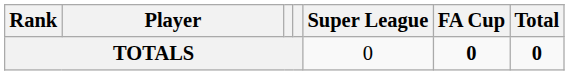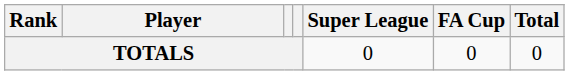(471, 53) bold -> (471, 53) normal
(537, 53) bold -> (537, 53) normal
